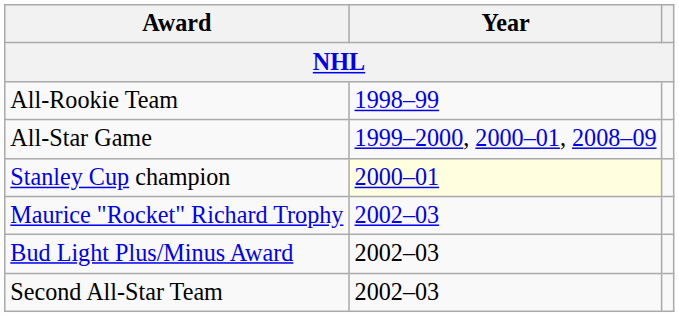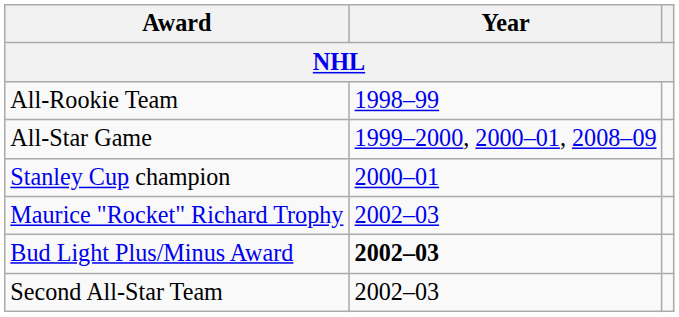(397, 176) lightyellow background -> (397, 176) no background
(397, 253) normal -> (397, 253) bold
